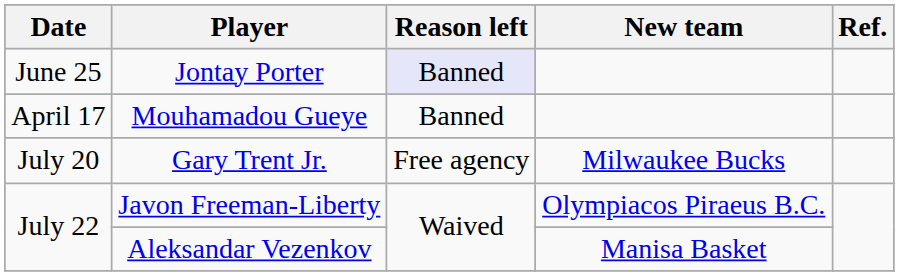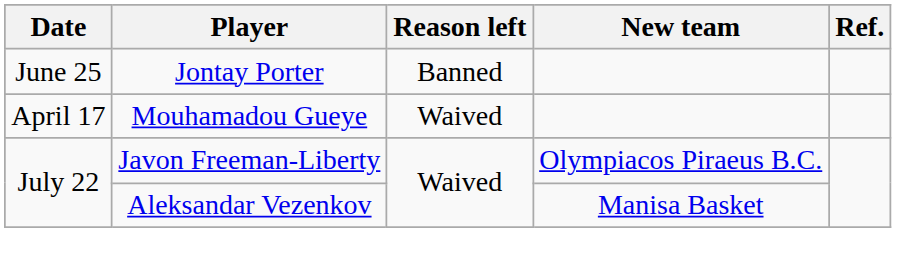(461, 71) lavender background -> (460, 71) no background
(461, 115) Banned -> (460, 115) Waived
- row: (249, 159)
